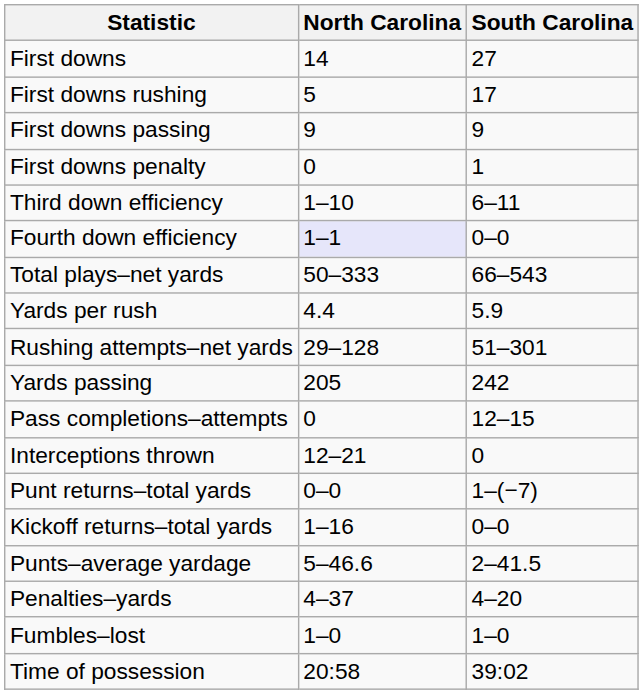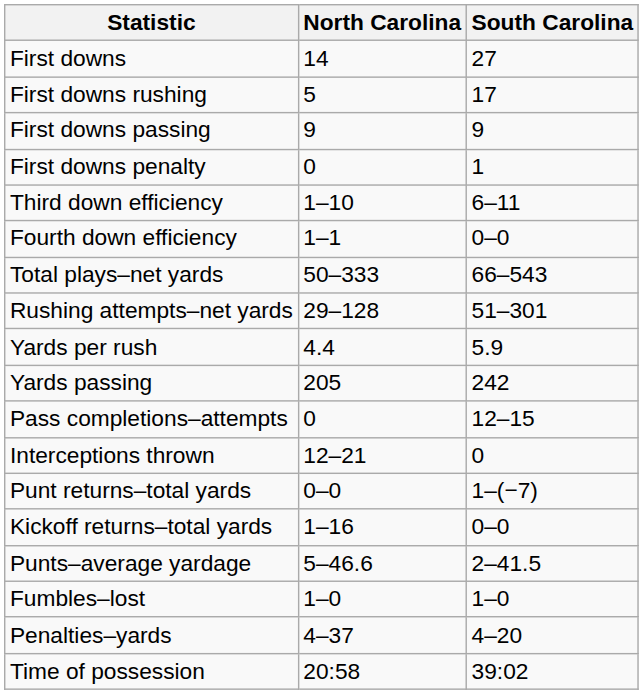(322, 238) lavender background -> (322, 238) no background
rows swapped: (151, 346) <-> (84, 310)
rows swapped: (78, 635) <-> (91, 599)
